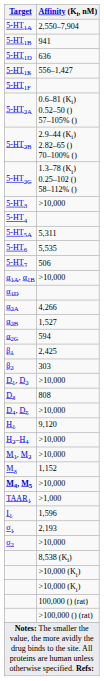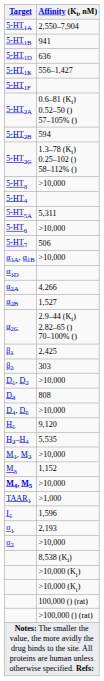(58, 144) 2.9–44 (Ki) 2.82–65 () 70–100% () -> (45, 134) 594
(48, 248) 5,535 -> (52, 228) >10,000
(45, 336) 594 -> (58, 326) 2.9–44 (Ki) 2.82–65 () 70–100% ()
(52, 440) >10,000 -> (48, 440) 5,535
